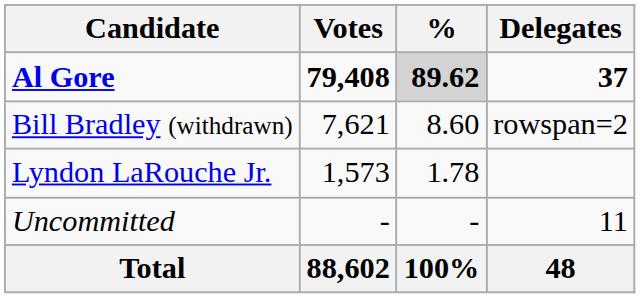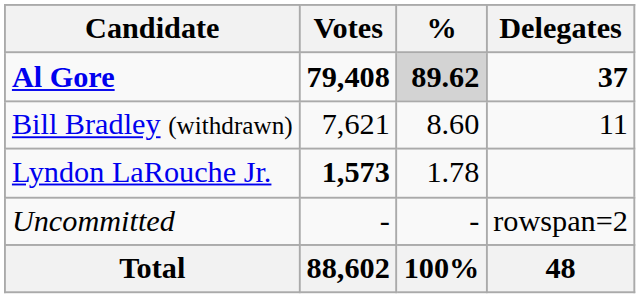(561, 124) rowspan=2 -> (613, 124) 11
(356, 172) normal -> (356, 172) bold
(613, 220) 11 -> (561, 220) rowspan=2
